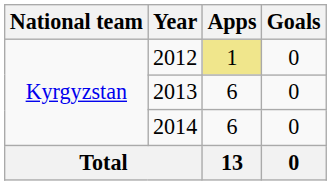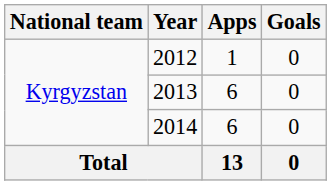(232, 57) khaki background -> (232, 57) no background
